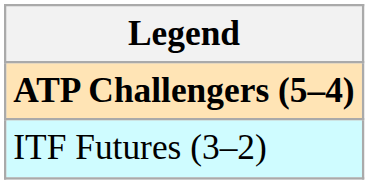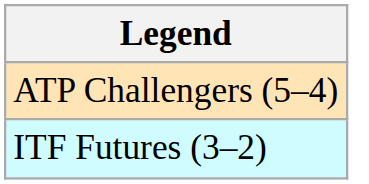(184, 90) bold -> (176, 90) normal
